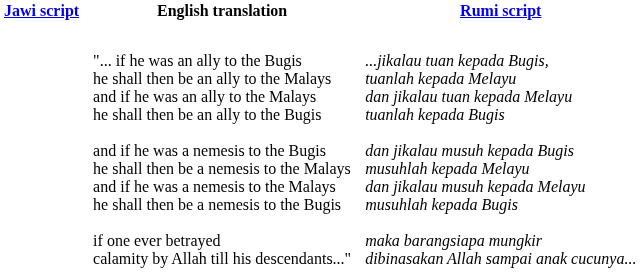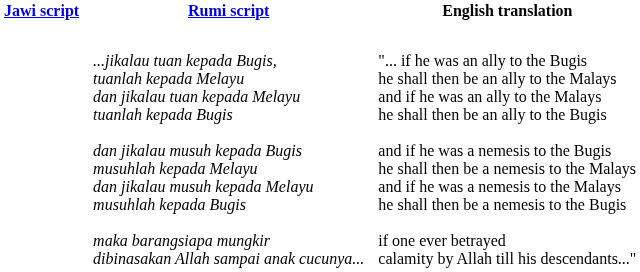columns swapped: (501, 10) <-> (222, 10)
